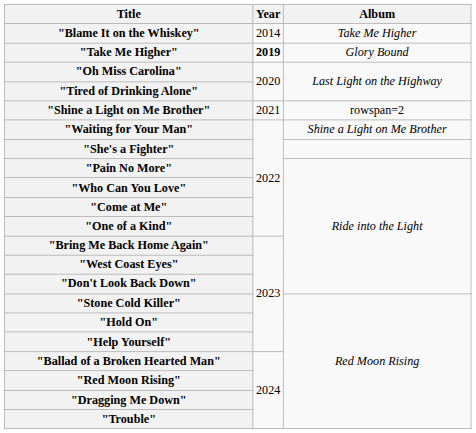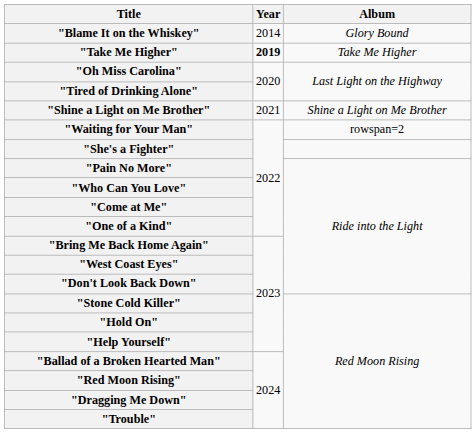(377, 33) Take Me Higher -> (377, 33) Glory Bound
(377, 52) Glory Bound -> (377, 52) Take Me Higher
(377, 110) rowspan=2 -> (377, 110) Shine a Light on Me Brother
(377, 129) Shine a Light on Me Brother -> (377, 129) rowspan=2
